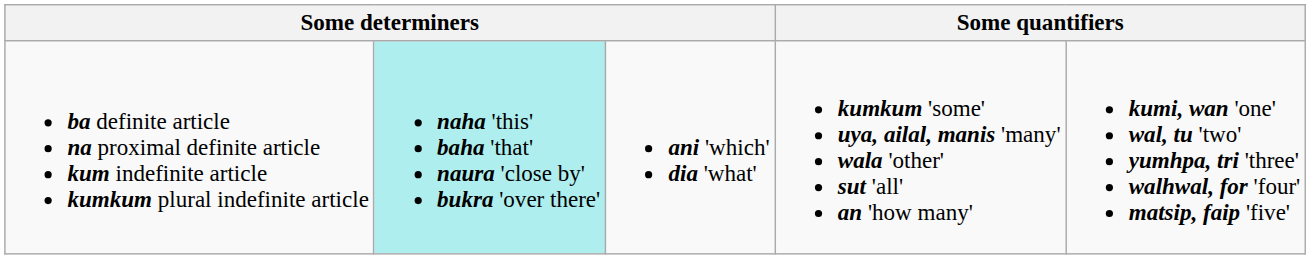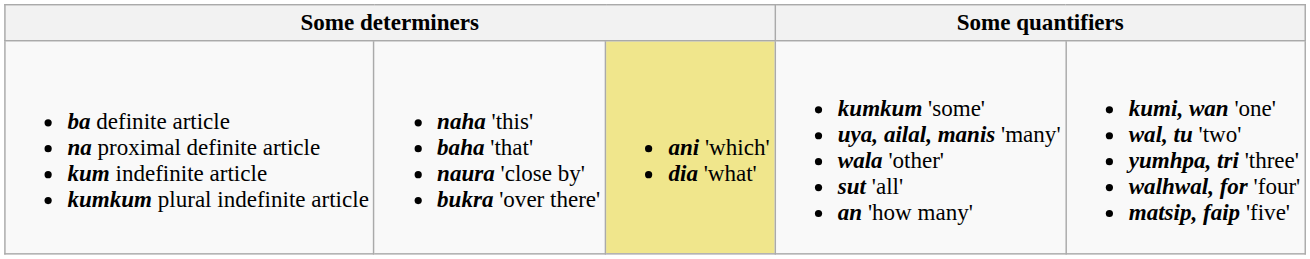(490, 160) paleturquoise background -> (490, 160) no background
(690, 160) no background -> (690, 160) khaki background
